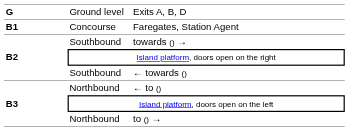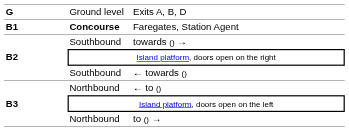(93, 26) normal -> (94, 26) bold
